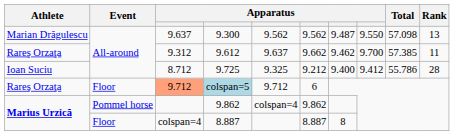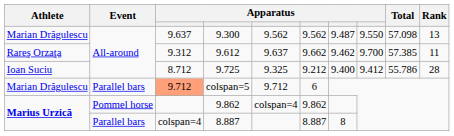(34, 87) Rareş Orzaţa -> (47, 87) Marian Drăgulescu
(104, 87) Floor -> (119, 87) Parallel bars
(228, 87) lightblue background -> (228, 87) no background
(104, 122) Floor -> (119, 122) Parallel bars
